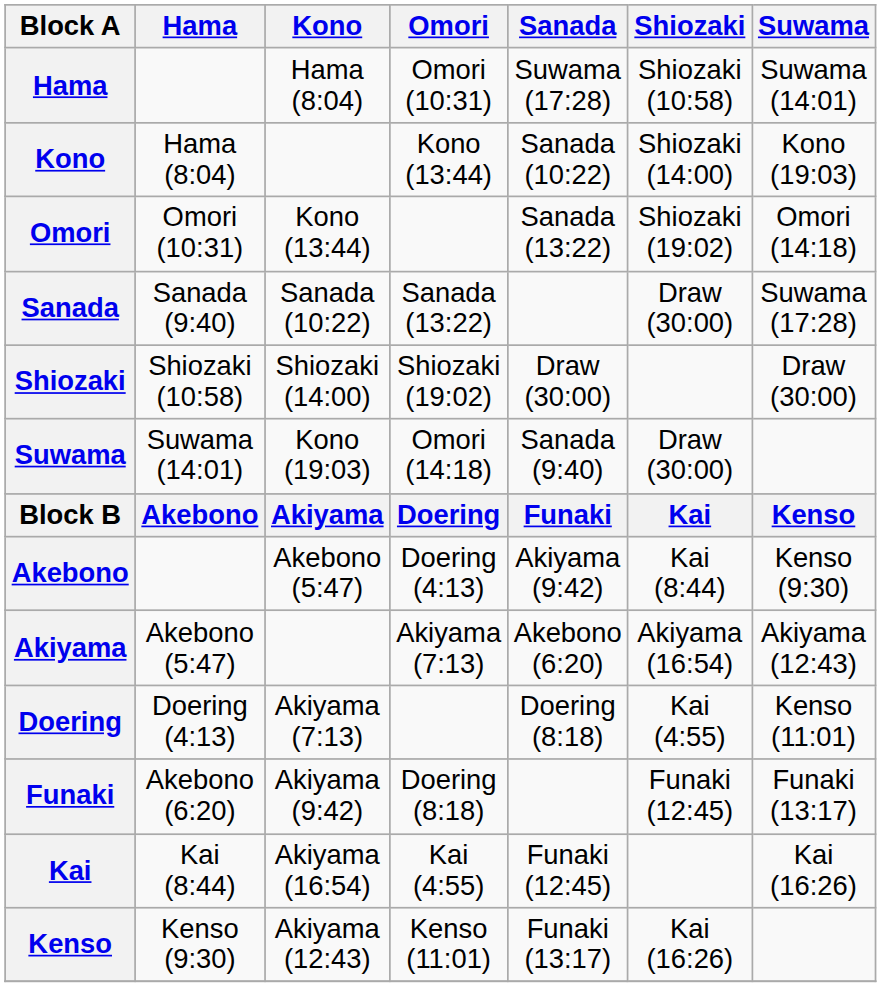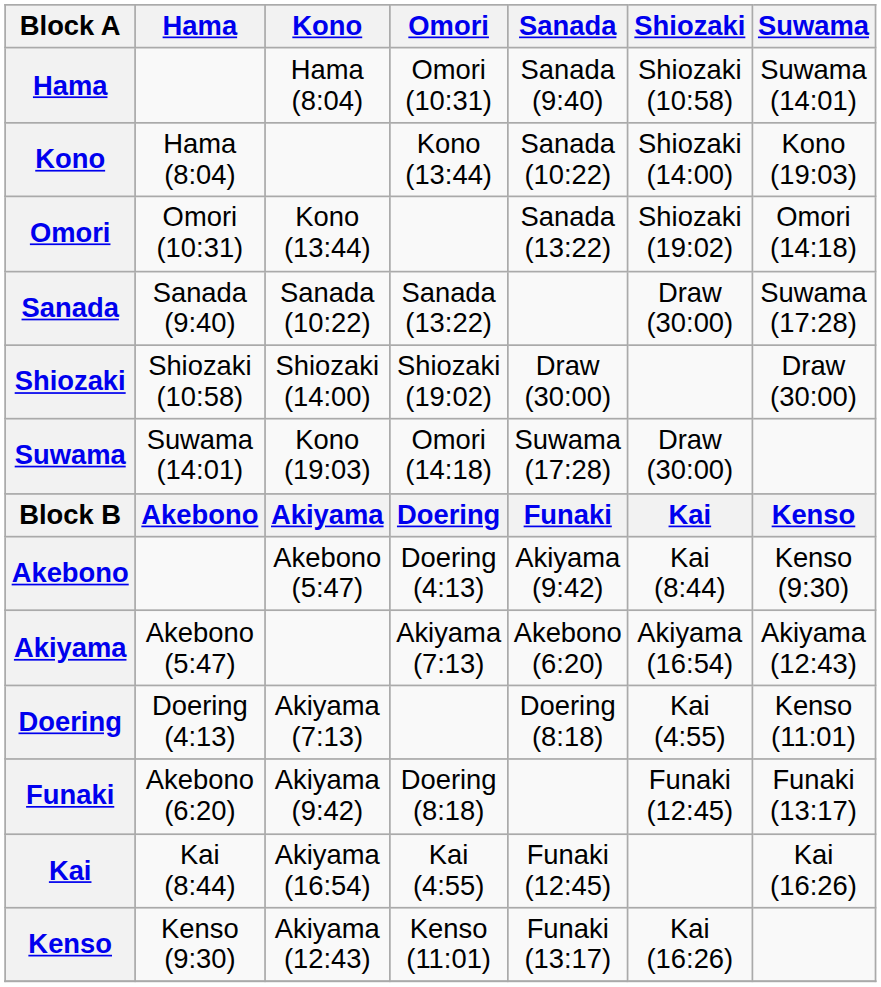(568, 84) Suwama (17:28) -> (568, 84) Sanada (9:40)
(568, 455) Sanada (9:40) -> (568, 455) Suwama (17:28)
